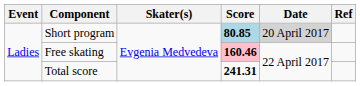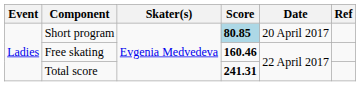(296, 33) lightgrey background -> (296, 33) no background
(240, 52) pink background -> (240, 52) no background
